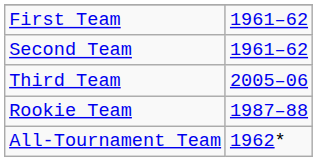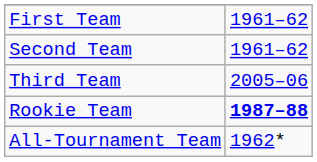(269, 111) normal -> (269, 111) bold
